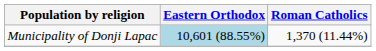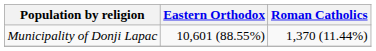(221, 35) lightblue background -> (221, 35) no background
